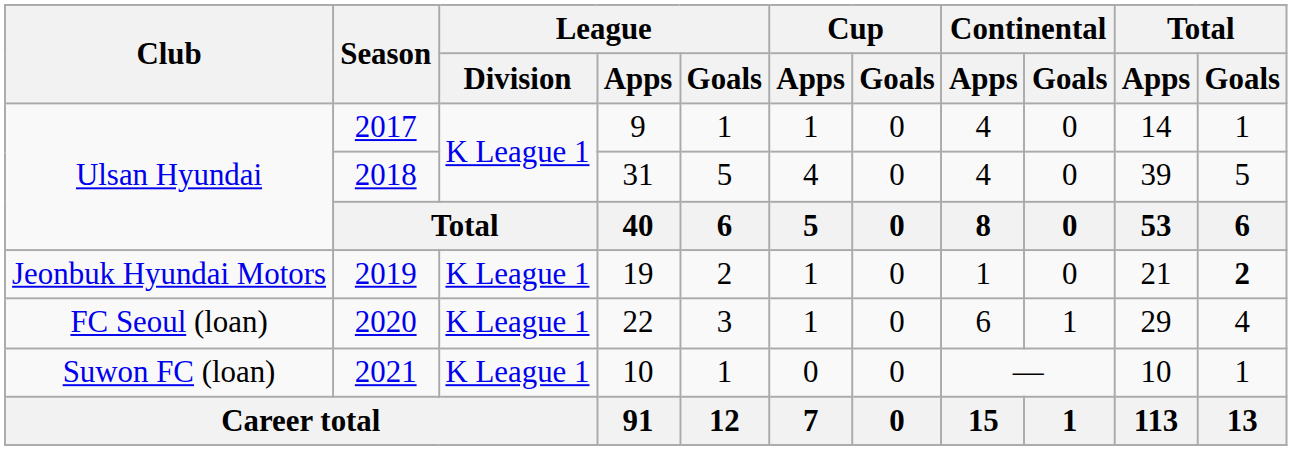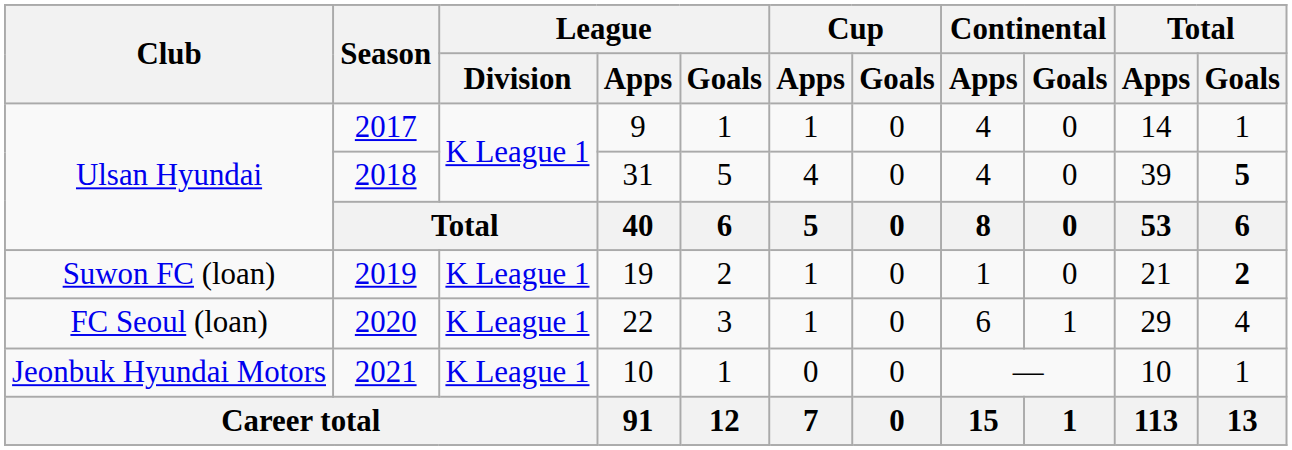(1242, 175) normal -> (1242, 175) bold
(169, 273) Jeonbuk Hyundai Motors -> (169, 273) Suwon FC (loan)
(169, 371) Suwon FC (loan) -> (169, 371) Jeonbuk Hyundai Motors
